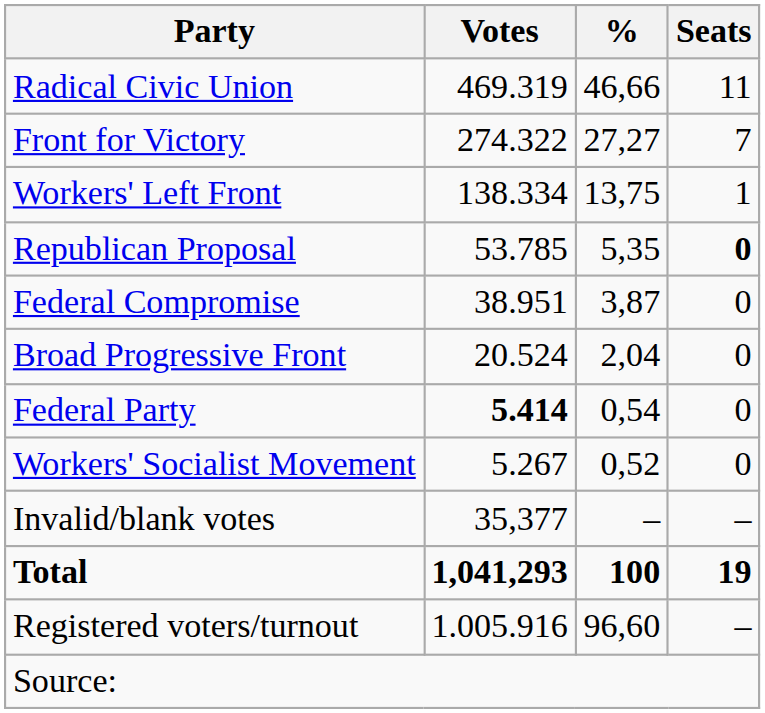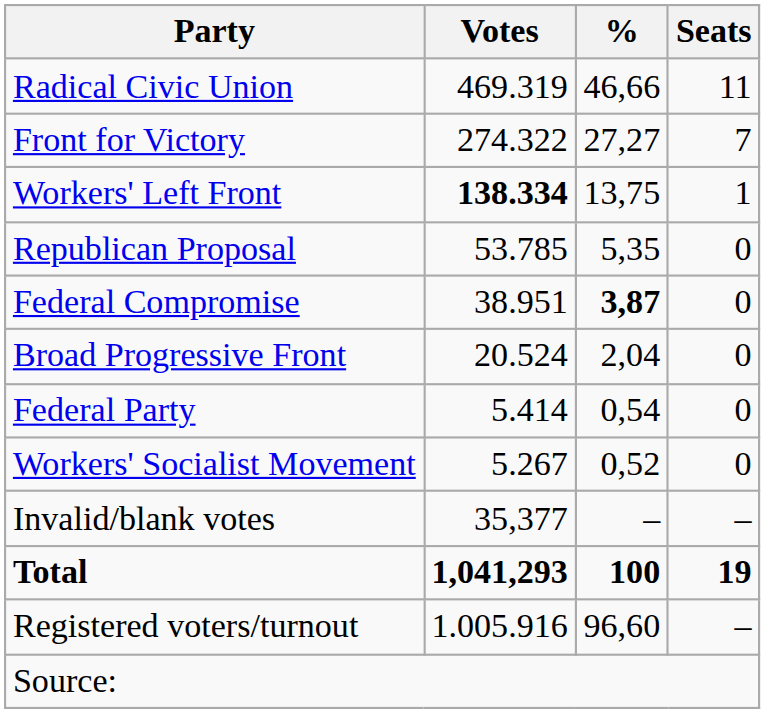(512, 193) normal -> (512, 193) bold
(743, 247) bold -> (743, 247) normal
(630, 301) normal -> (630, 301) bold
(529, 409) bold -> (529, 409) normal
